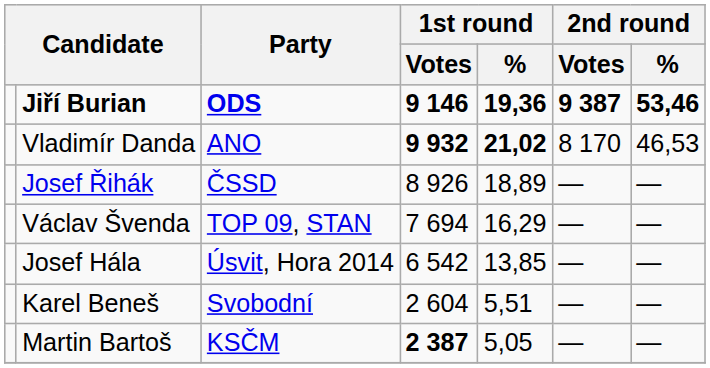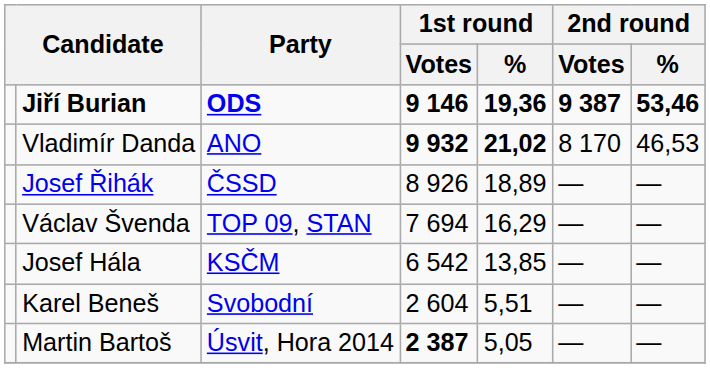(300, 263) Úsvit, Hora 2014 -> (243, 263) KSČM
(243, 343) KSČM -> (300, 343) Úsvit, Hora 2014
